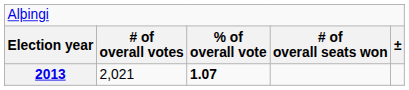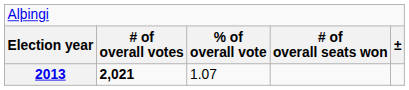(117, 74) normal -> (117, 74) bold
(203, 74) bold -> (203, 74) normal
